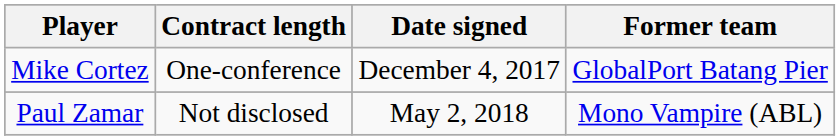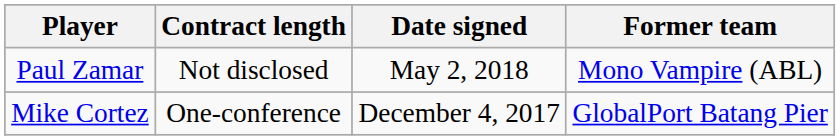rows swapped: (80, 69) <-> (80, 112)
